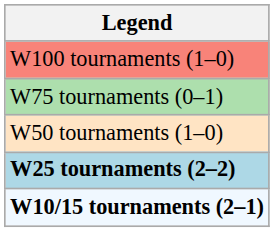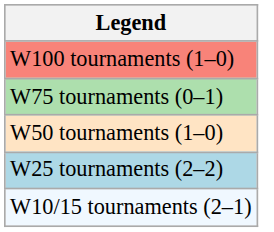(123, 169) bold -> (117, 169) normal
(137, 206) bold -> (131, 206) normal
